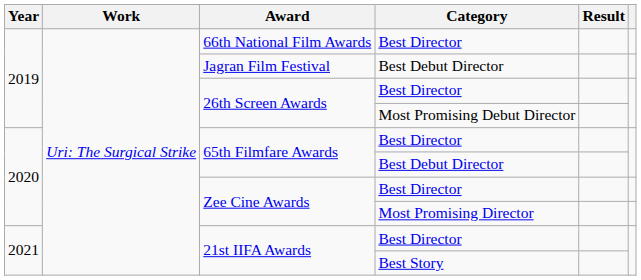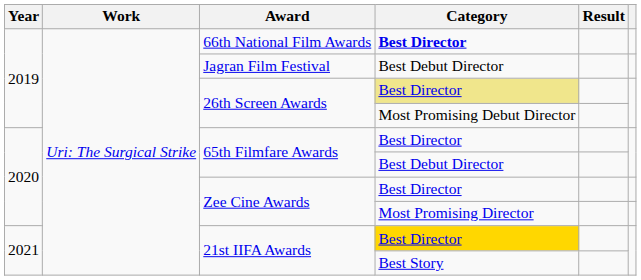(420, 41) normal -> (422, 41) bold
(420, 90) no background -> (420, 90) khaki background
(420, 238) no background -> (420, 238) gold background
